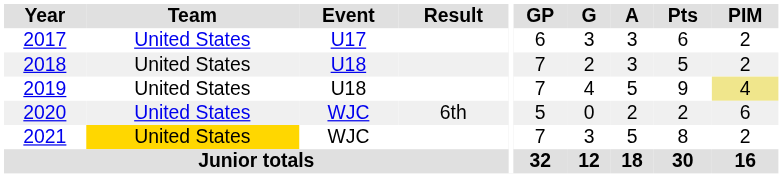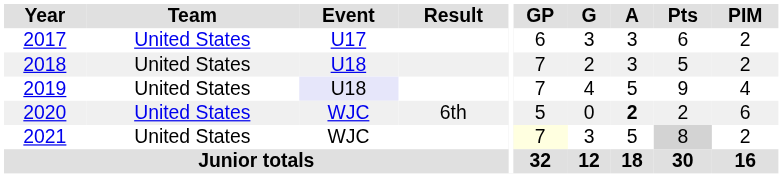(348, 88) no background -> (348, 88) lavender background
(745, 88) khaki background -> (745, 88) no background
(632, 112) normal -> (632, 112) bold
(192, 136) gold background -> (192, 136) no background
(540, 136) no background -> (540, 136) lightyellow background
(683, 136) no background -> (683, 136) lightgrey background
